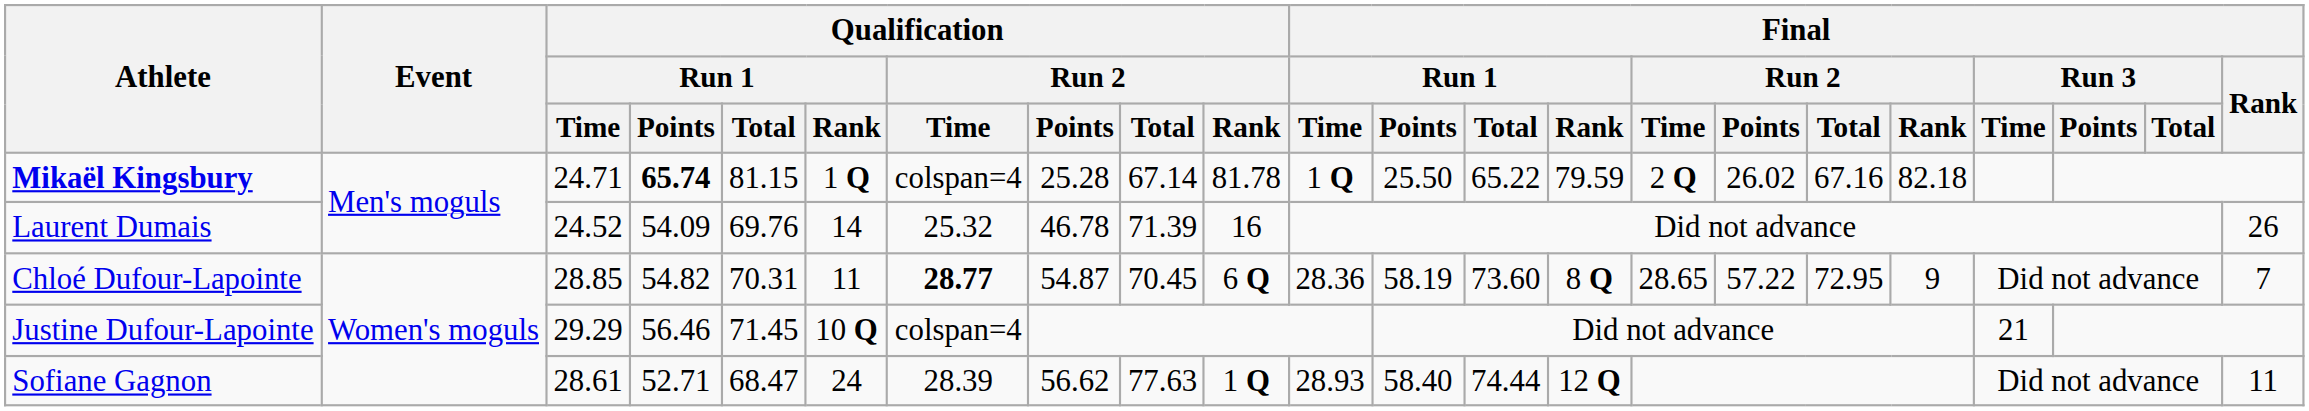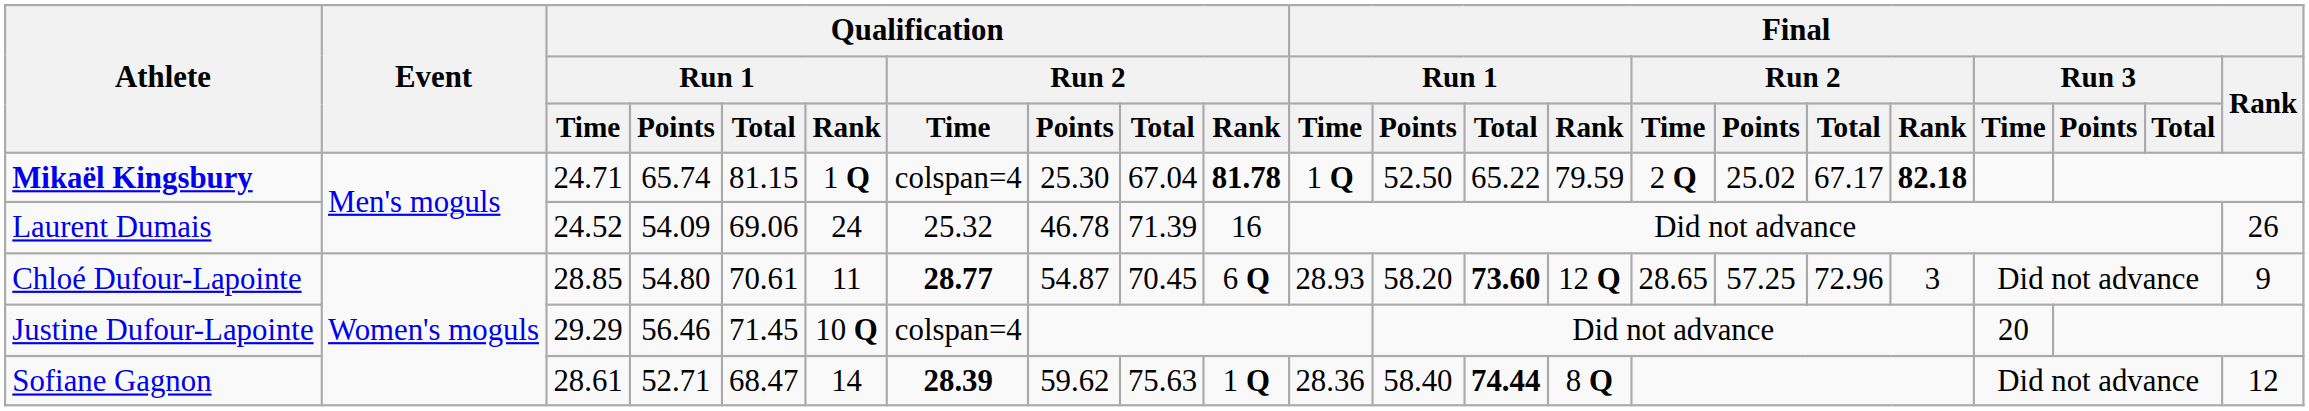(676, 177) bold -> (676, 177) normal
(1075, 177) 25.28 -> (1075, 177) 25.30
(1163, 177) 67.14 -> (1163, 177) 67.04
(1246, 177) normal -> (1246, 177) bold
(1418, 177) 25.50 -> (1418, 177) 52.50
(1761, 177) 26.02 -> (1761, 177) 25.02
(1849, 177) 67.16 -> (1849, 177) 67.17
(1932, 177) normal -> (1932, 177) bold
(764, 228) 69.76 -> (764, 228) 69.06
(847, 228) 14 -> (847, 228) 24
(676, 278) 54.82 -> (676, 278) 54.80
(764, 278) 70.31 -> (764, 278) 70.61
(1330, 278) 28.36 -> (1330, 278) 28.93
(1418, 278) 58.19 -> (1418, 278) 58.20
(1506, 278) normal -> (1506, 278) bold
(1589, 278) 8 Q -> (1589, 278) 12 Q
(1761, 278) 57.22 -> (1761, 278) 57.25
(1849, 278) 72.95 -> (1849, 278) 72.96
(1932, 278) 9 -> (1932, 278) 3
(2263, 278) 7 -> (2263, 278) 9
(2013, 329) 21 -> (2013, 329) 20
(847, 380) 24 -> (847, 380) 14
(958, 380) normal -> (958, 380) bold
(1075, 380) 56.62 -> (1075, 380) 59.62
(1163, 380) 77.63 -> (1163, 380) 75.63
(1330, 380) 28.93 -> (1330, 380) 28.36
(1506, 380) normal -> (1506, 380) bold
(1589, 380) 12 Q -> (1589, 380) 8 Q
(2263, 380) 11 -> (2263, 380) 12
